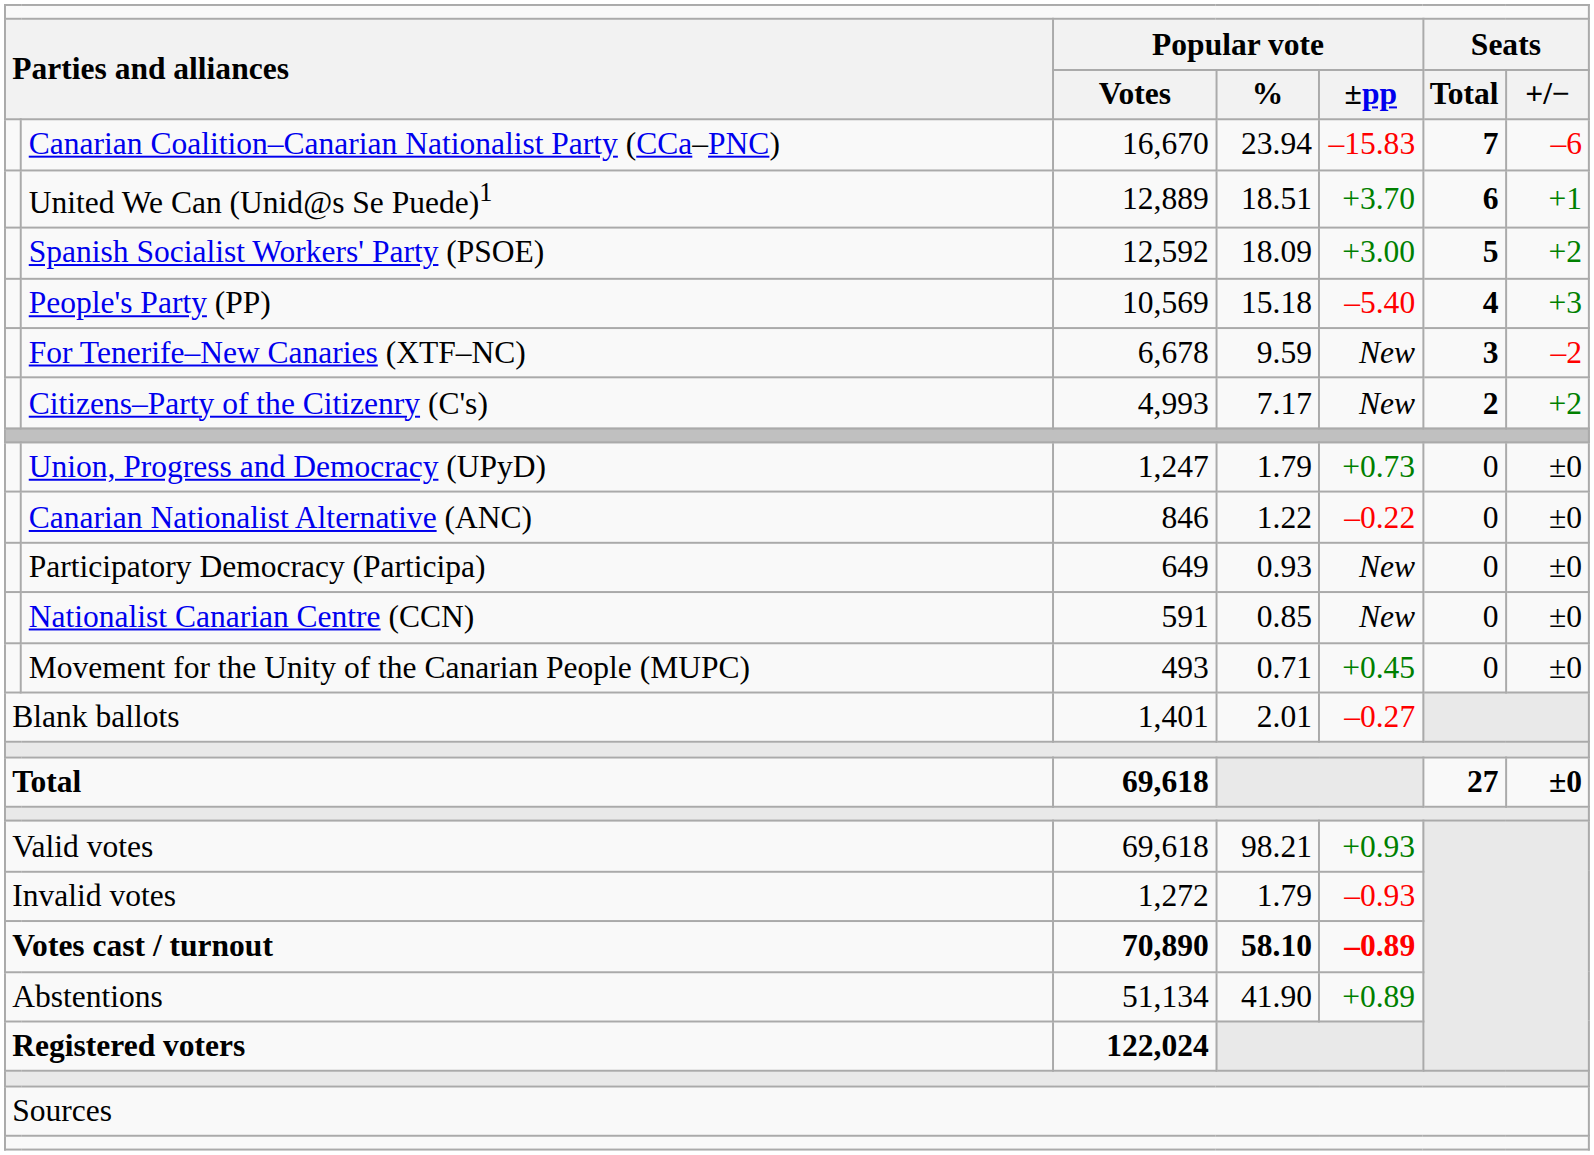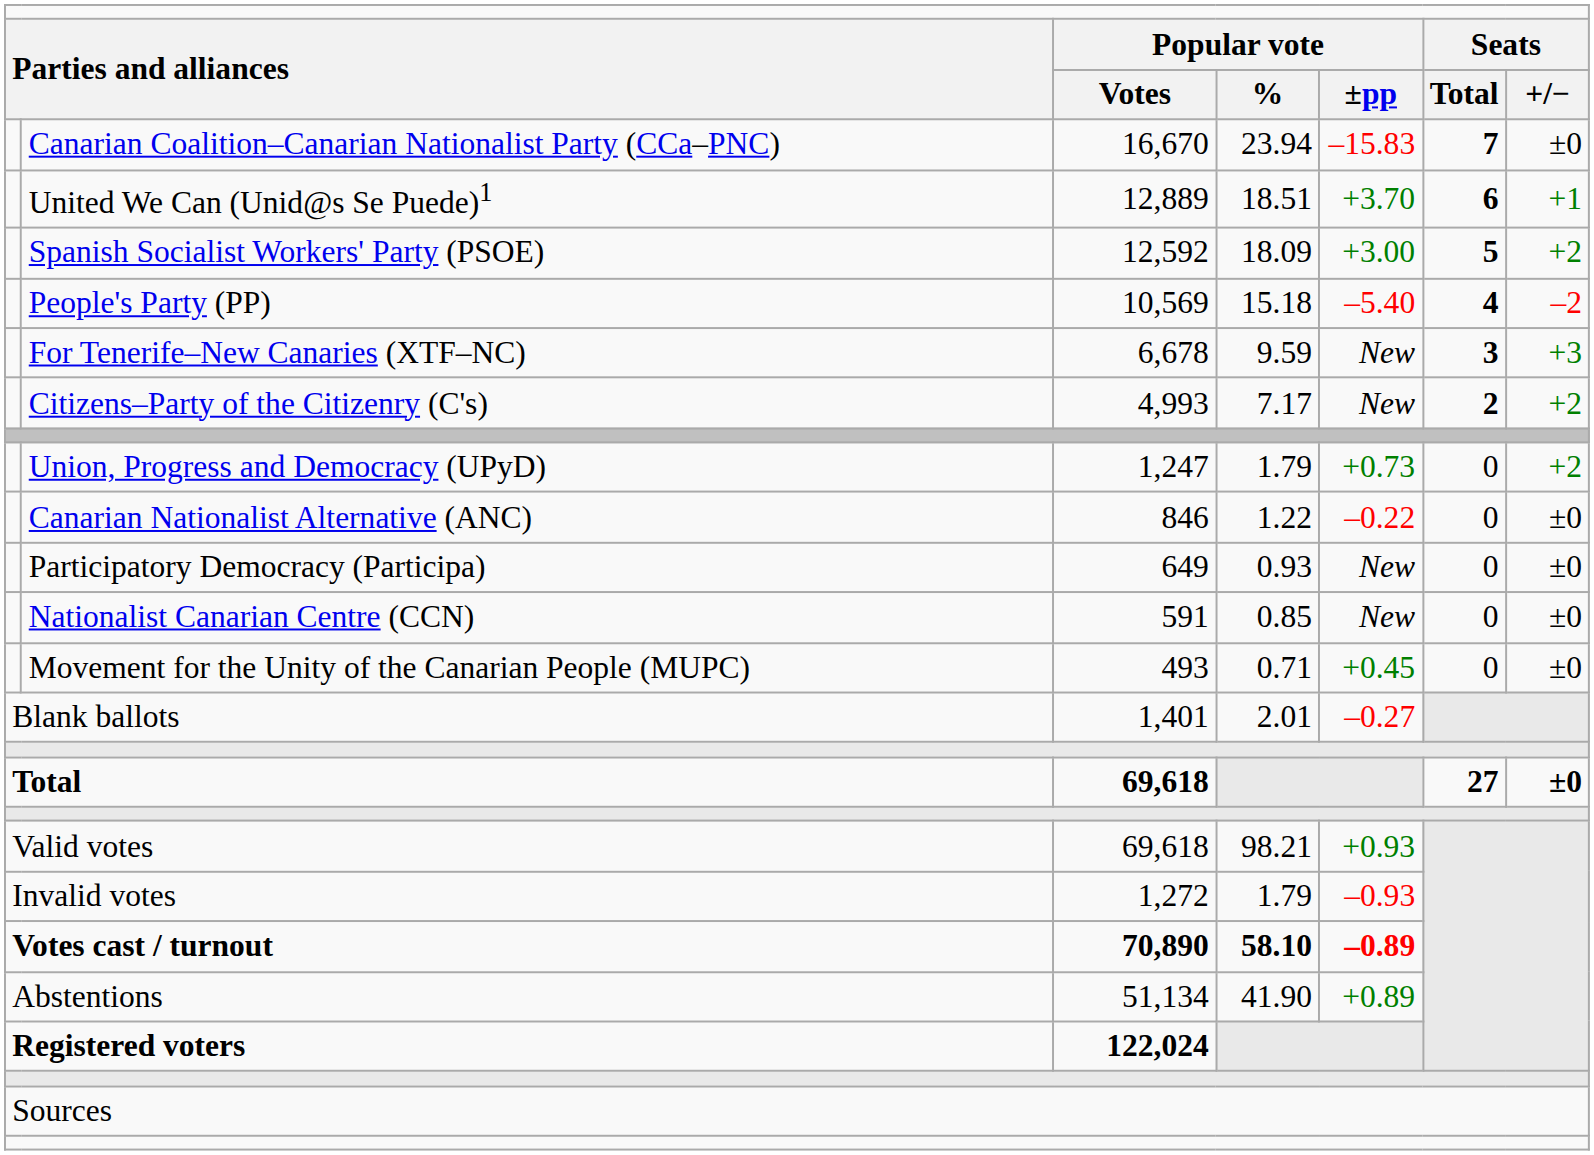(1566, 144) –6 -> (1566, 144) ±0
(1565, 302) +3 -> (1566, 302) –2
(1566, 352) –2 -> (1565, 352) +3
(1566, 466) ±0 -> (1565, 466) +2
